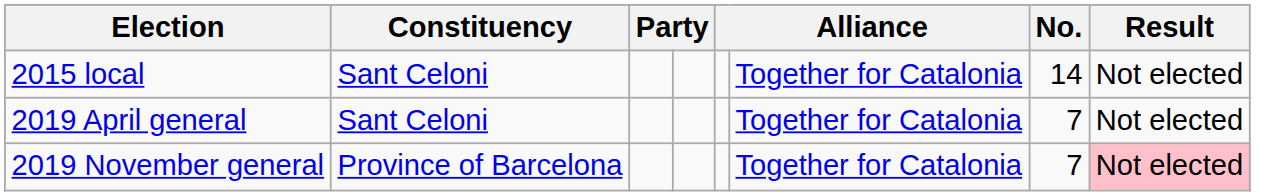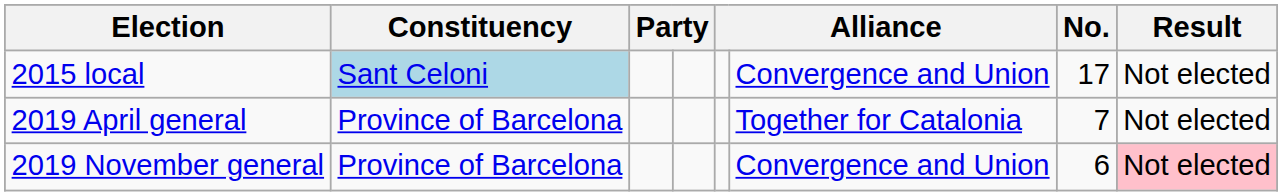(413, 73) no background -> (413, 73) lightblue background
(879, 73) Together for Catalonia -> (893, 73) Convergence and Union
(1066, 73) 14 -> (1094, 73) 17
(413, 119) Sant Celoni -> (480, 119) Province of Barcelona
(879, 166) Together for Catalonia -> (893, 166) Convergence and Union
(1074, 166) 7 -> (1102, 166) 6
